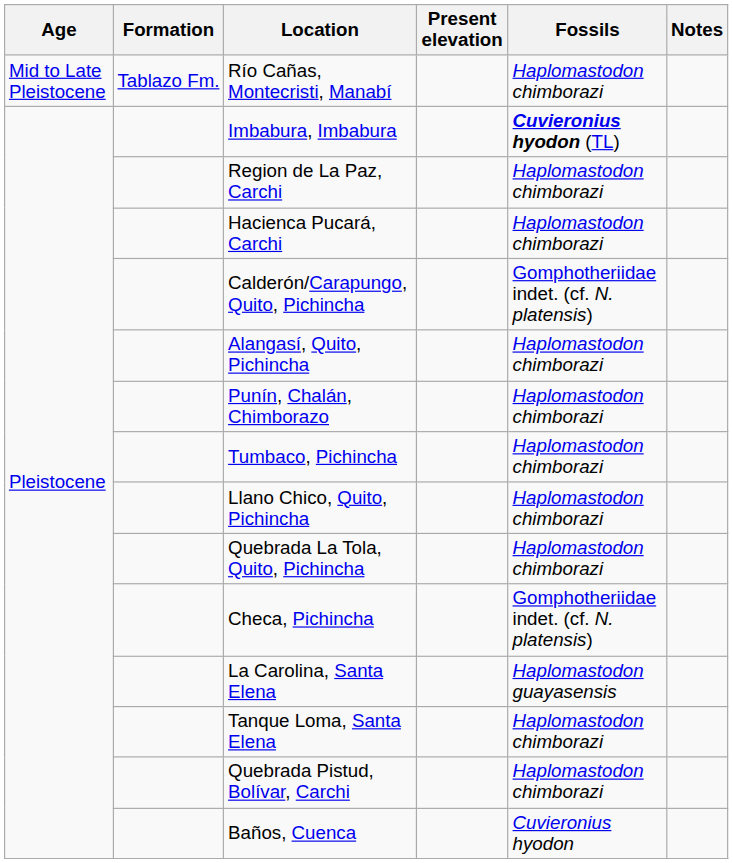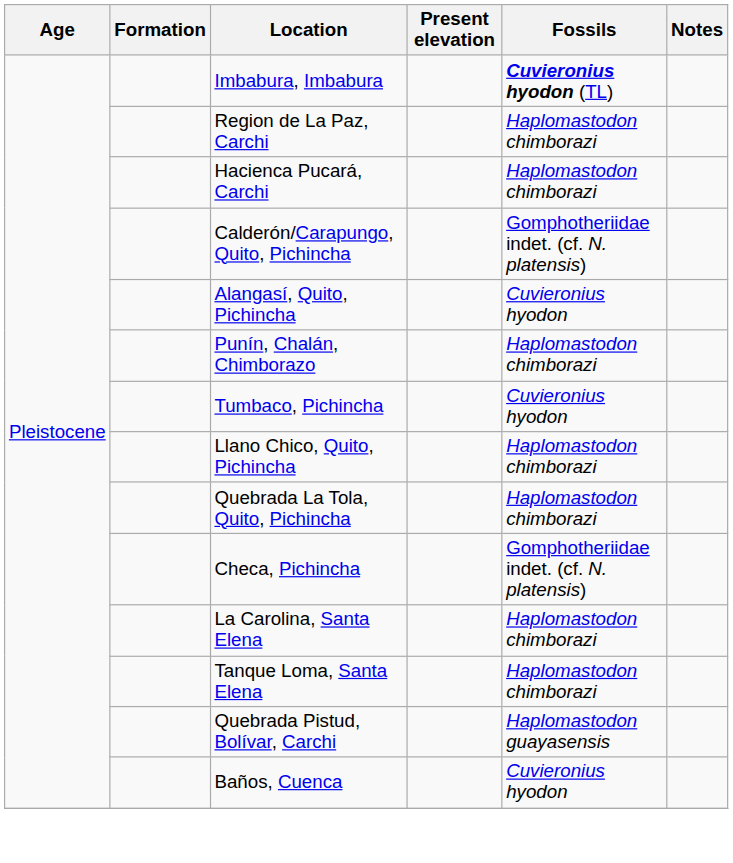- row: (310, 80)
(578, 355) Haplomastodon chimborazi -> (556, 304) Cuvieronius hyodon
(578, 456) Haplomastodon chimborazi -> (556, 406) Cuvieronius hyodon
(578, 680) Haplomastodon guayasensis -> (572, 630) Haplomastodon chimborazi
(578, 782) Haplomastodon chimborazi -> (572, 731) Haplomastodon guayasensis
